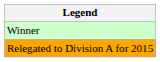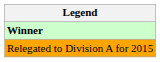(23, 30) normal -> (25, 30) bold
